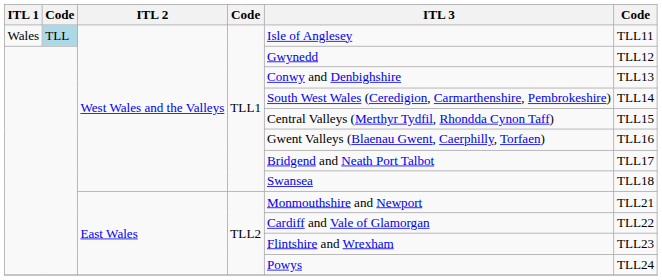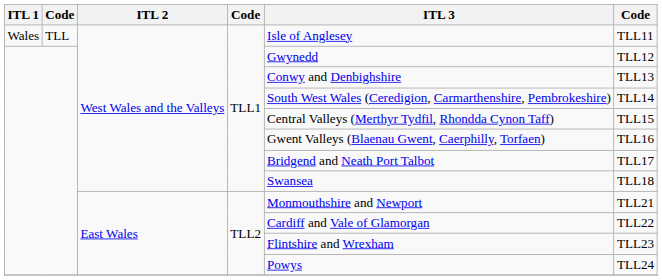(57, 35) lightblue background -> (57, 35) no background
